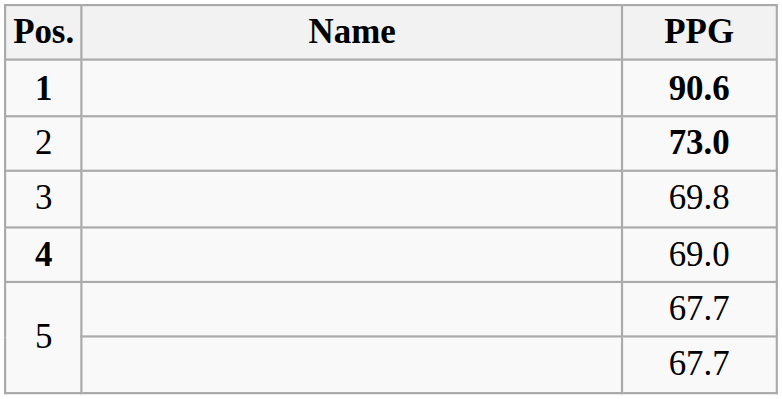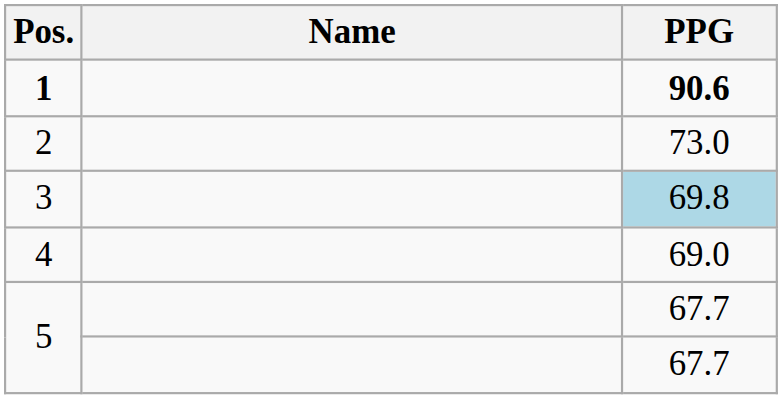(699, 142) bold -> (699, 142) normal
(699, 198) no background -> (699, 198) lightblue background
(44, 253) bold -> (44, 253) normal
